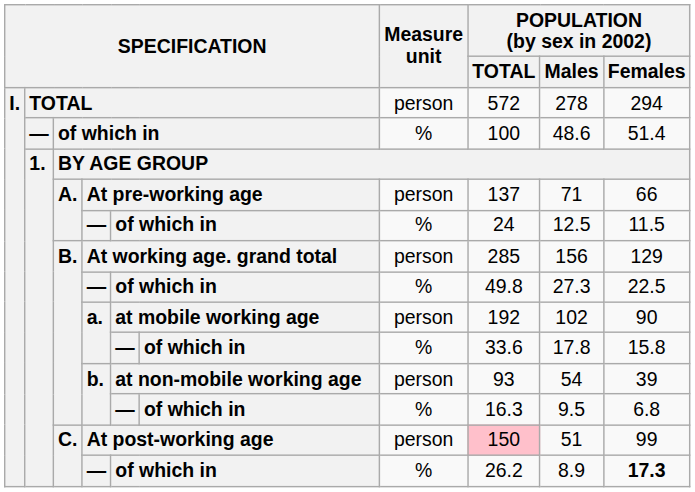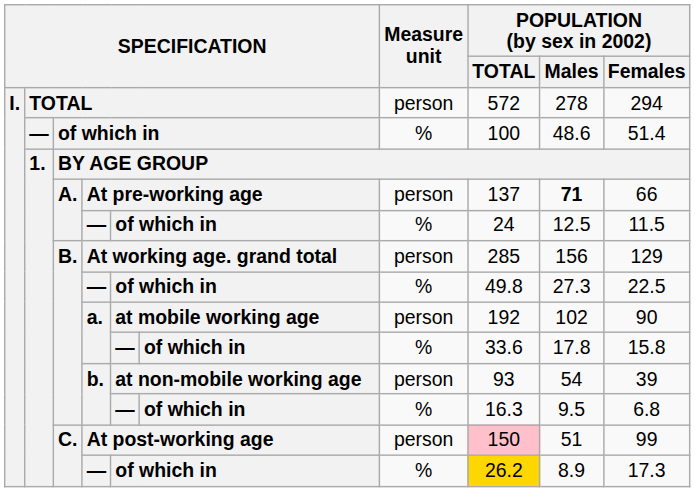(572, 194) normal -> (572, 194) bold
(504, 470) no background -> (504, 470) gold background
(647, 470) bold -> (647, 470) normal
